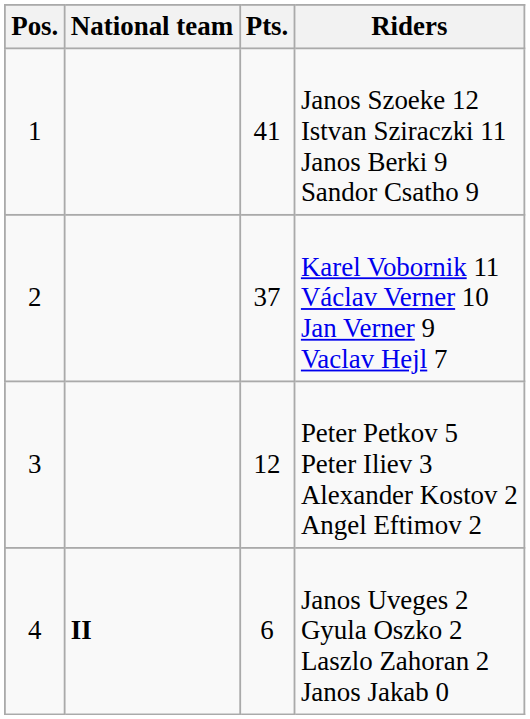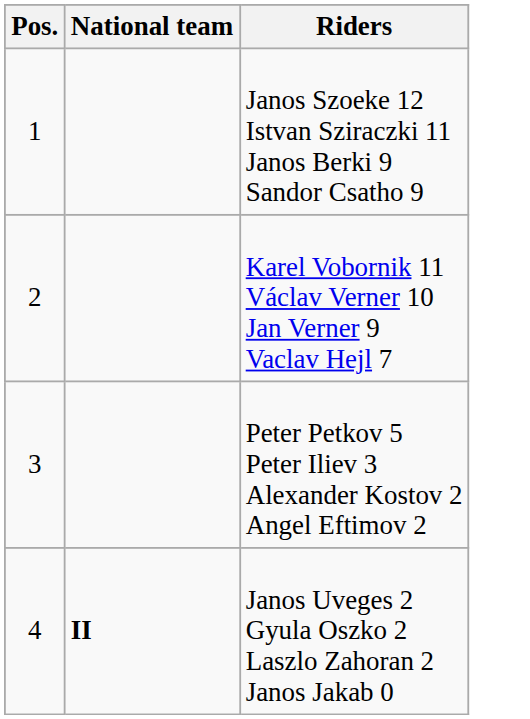- column: (267, 26)
